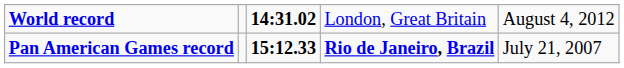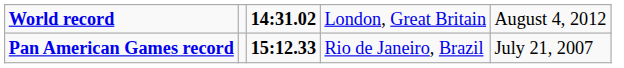(409, 47) bold -> (404, 47) normal
